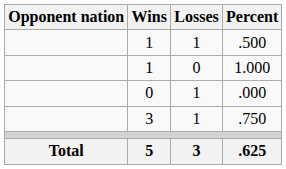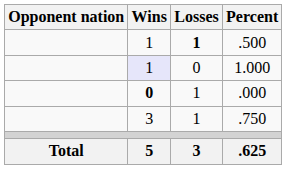(196, 42) normal -> (196, 42) bold
(149, 67) no background -> (149, 67) lavender background
(149, 93) normal -> (149, 93) bold
